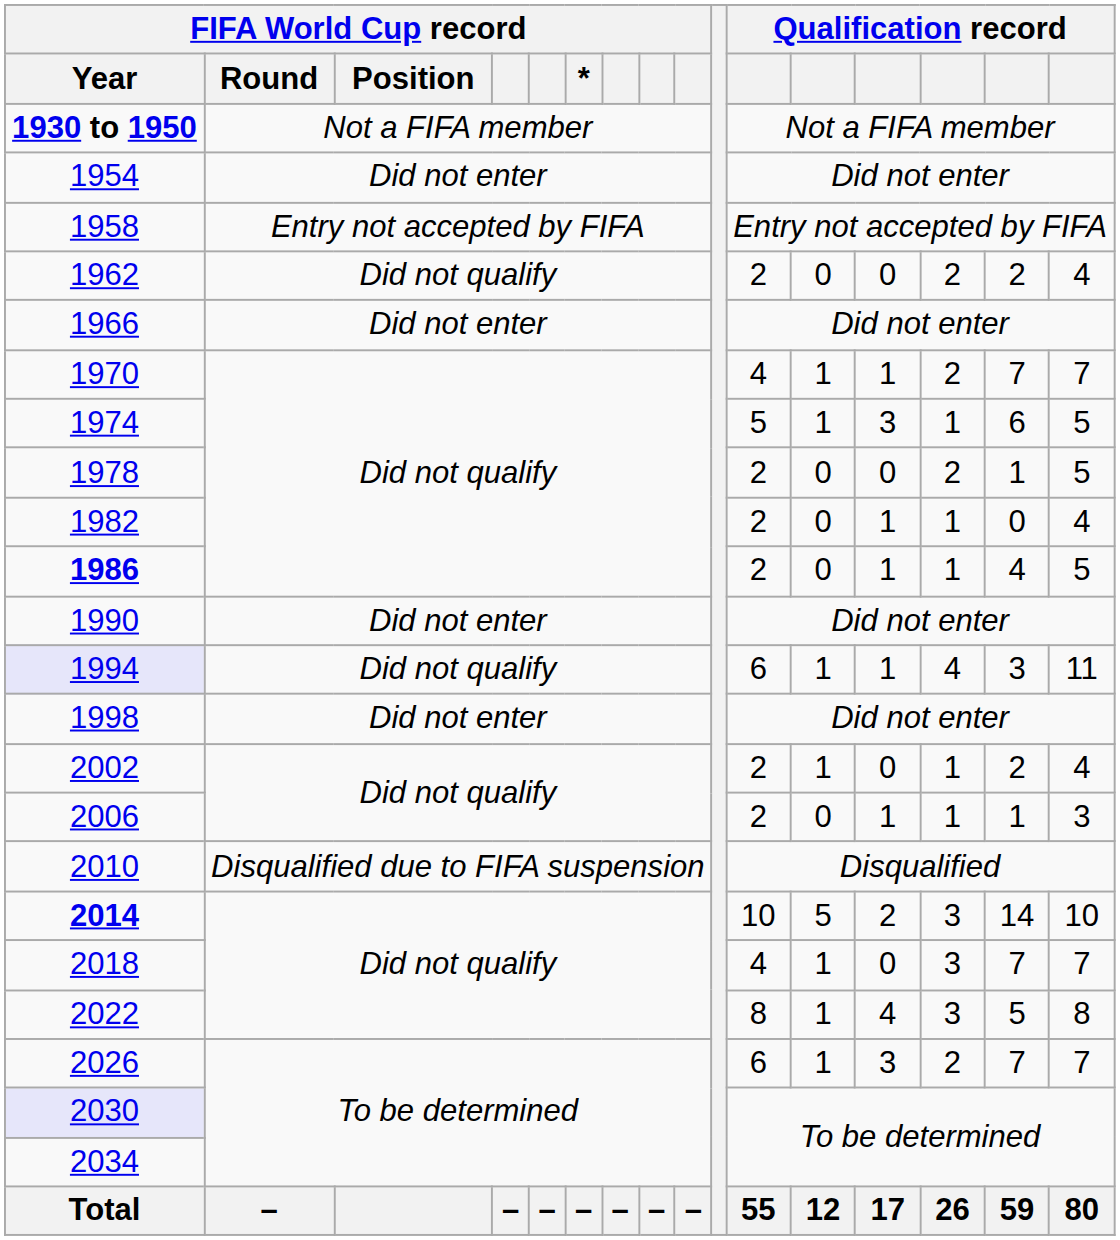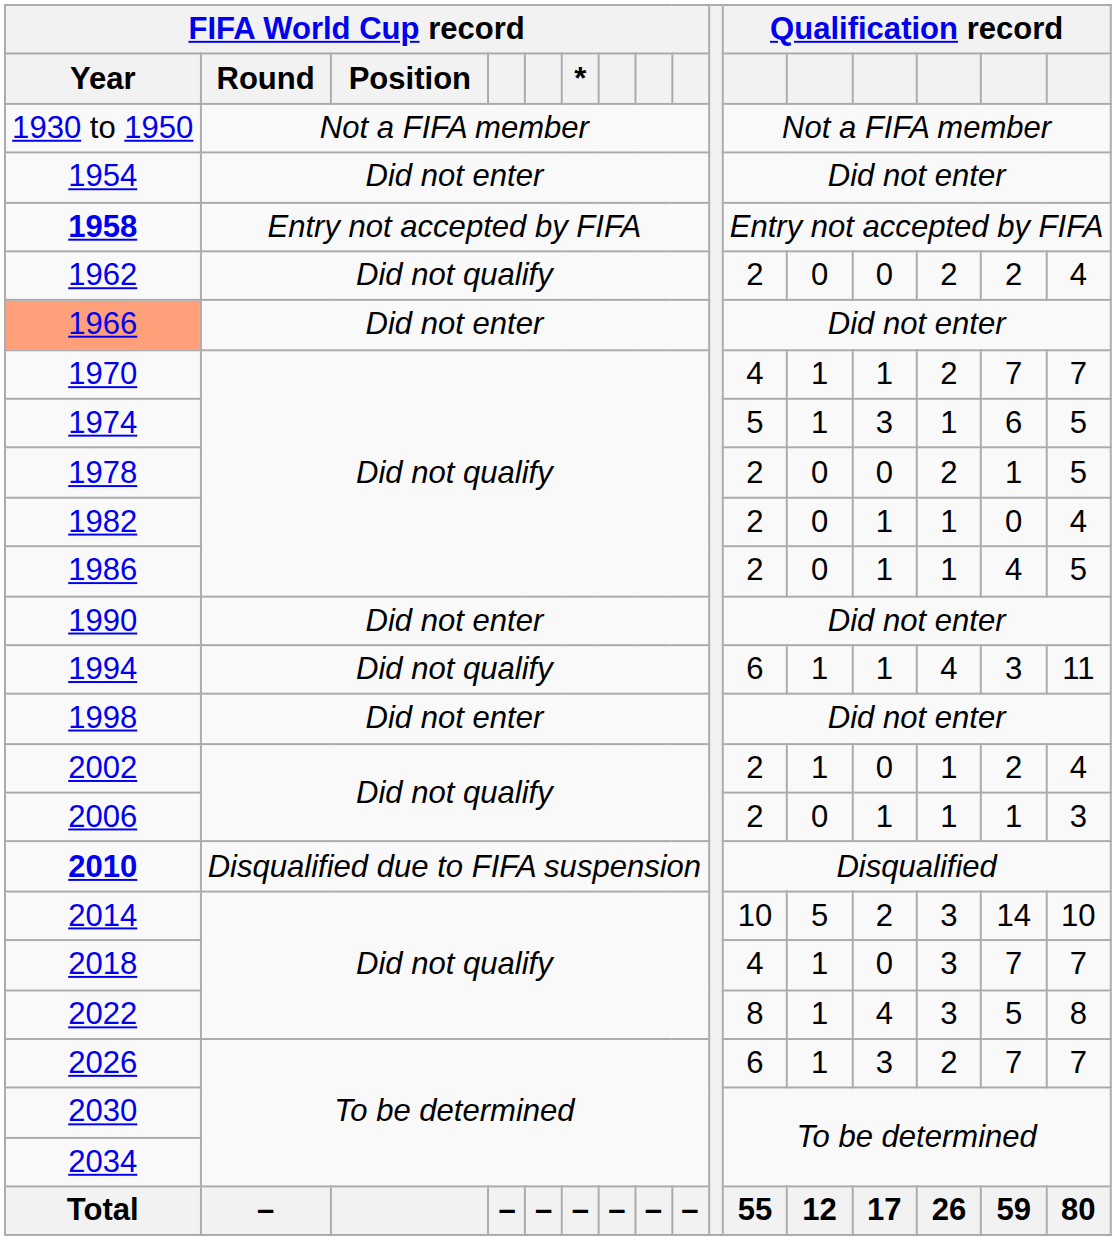(104, 127) bold -> (103, 127) normal
(104, 226) normal -> (103, 226) bold
(104, 324) no background -> (103, 324) lightsalmon background
(104, 570) bold -> (103, 570) normal
(104, 669) lavender background -> (103, 669) no background
(104, 865) normal -> (103, 865) bold
(104, 915) bold -> (103, 915) normal
(104, 1112) lavender background -> (103, 1112) no background
